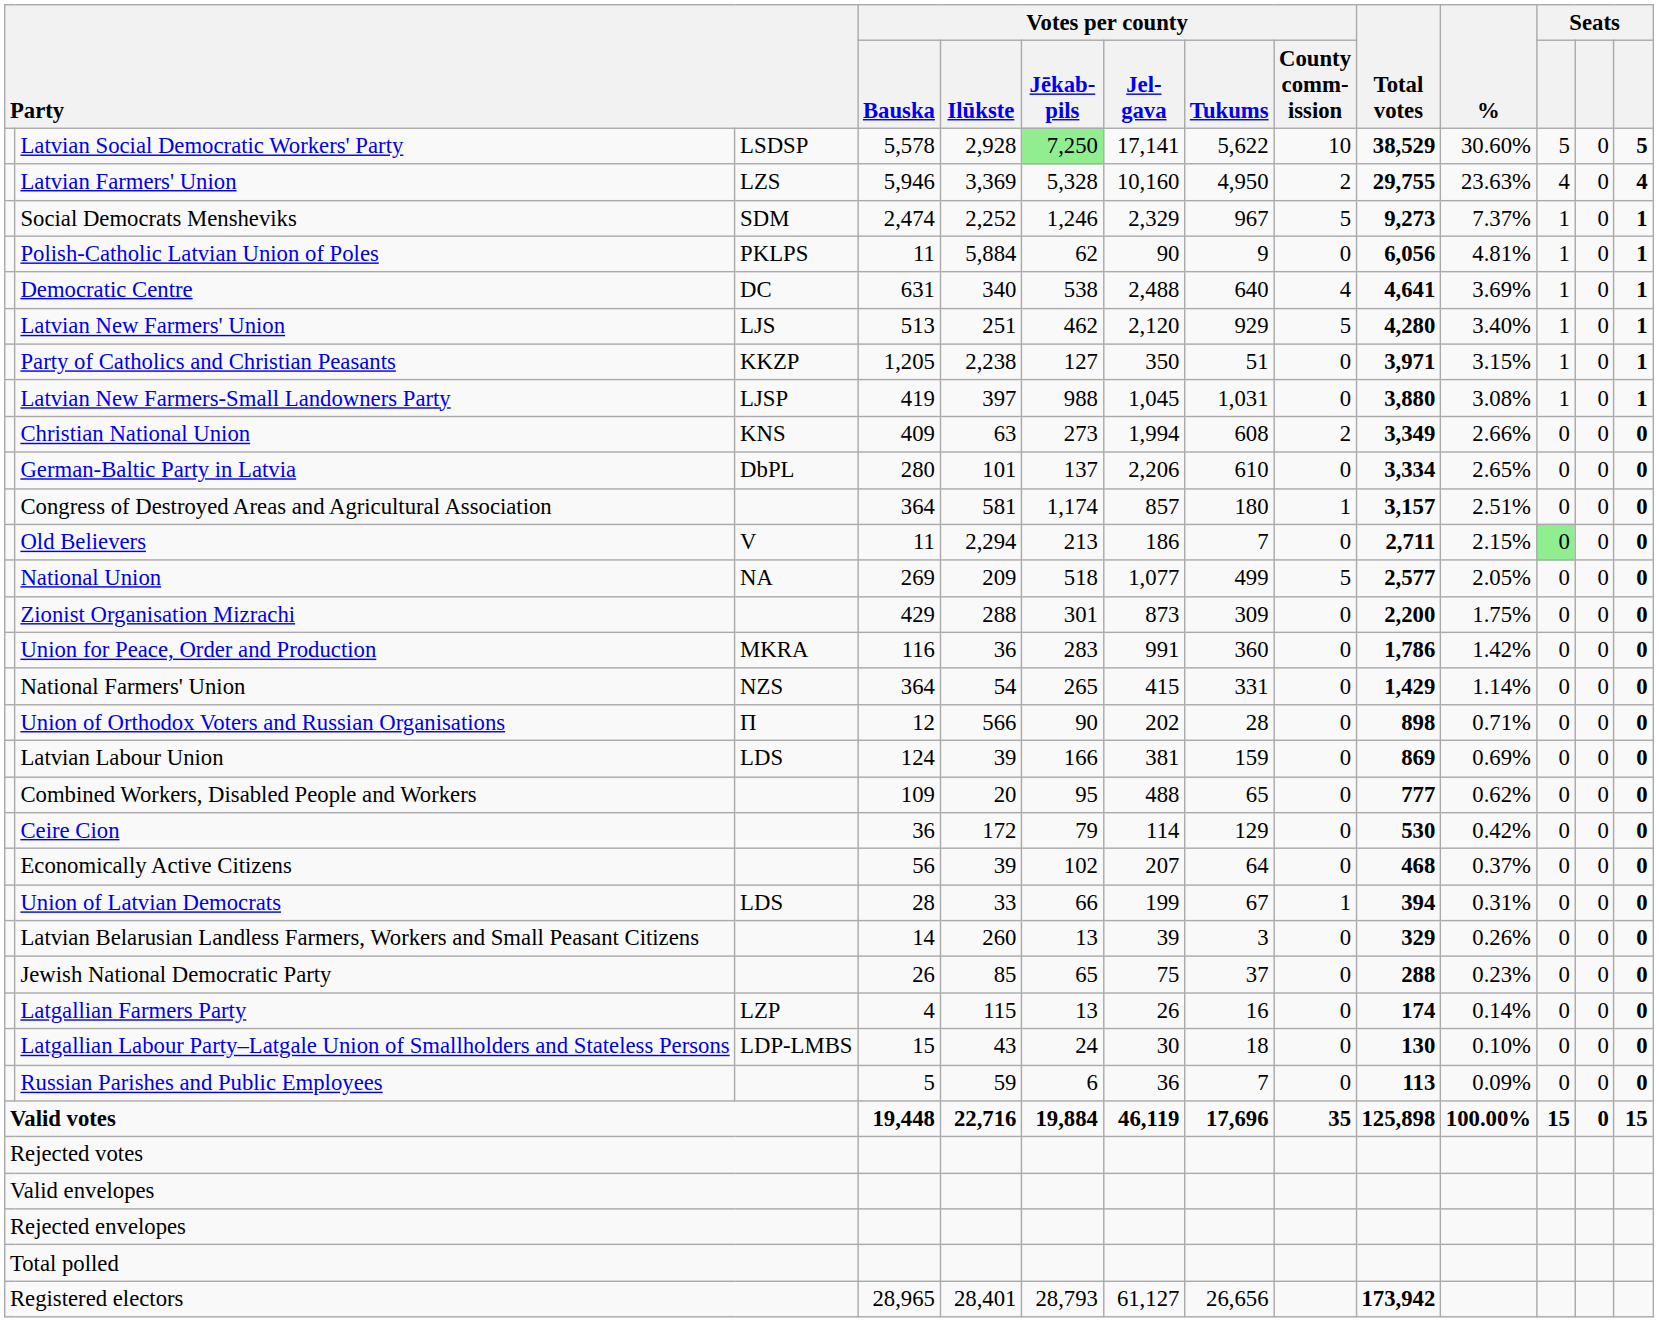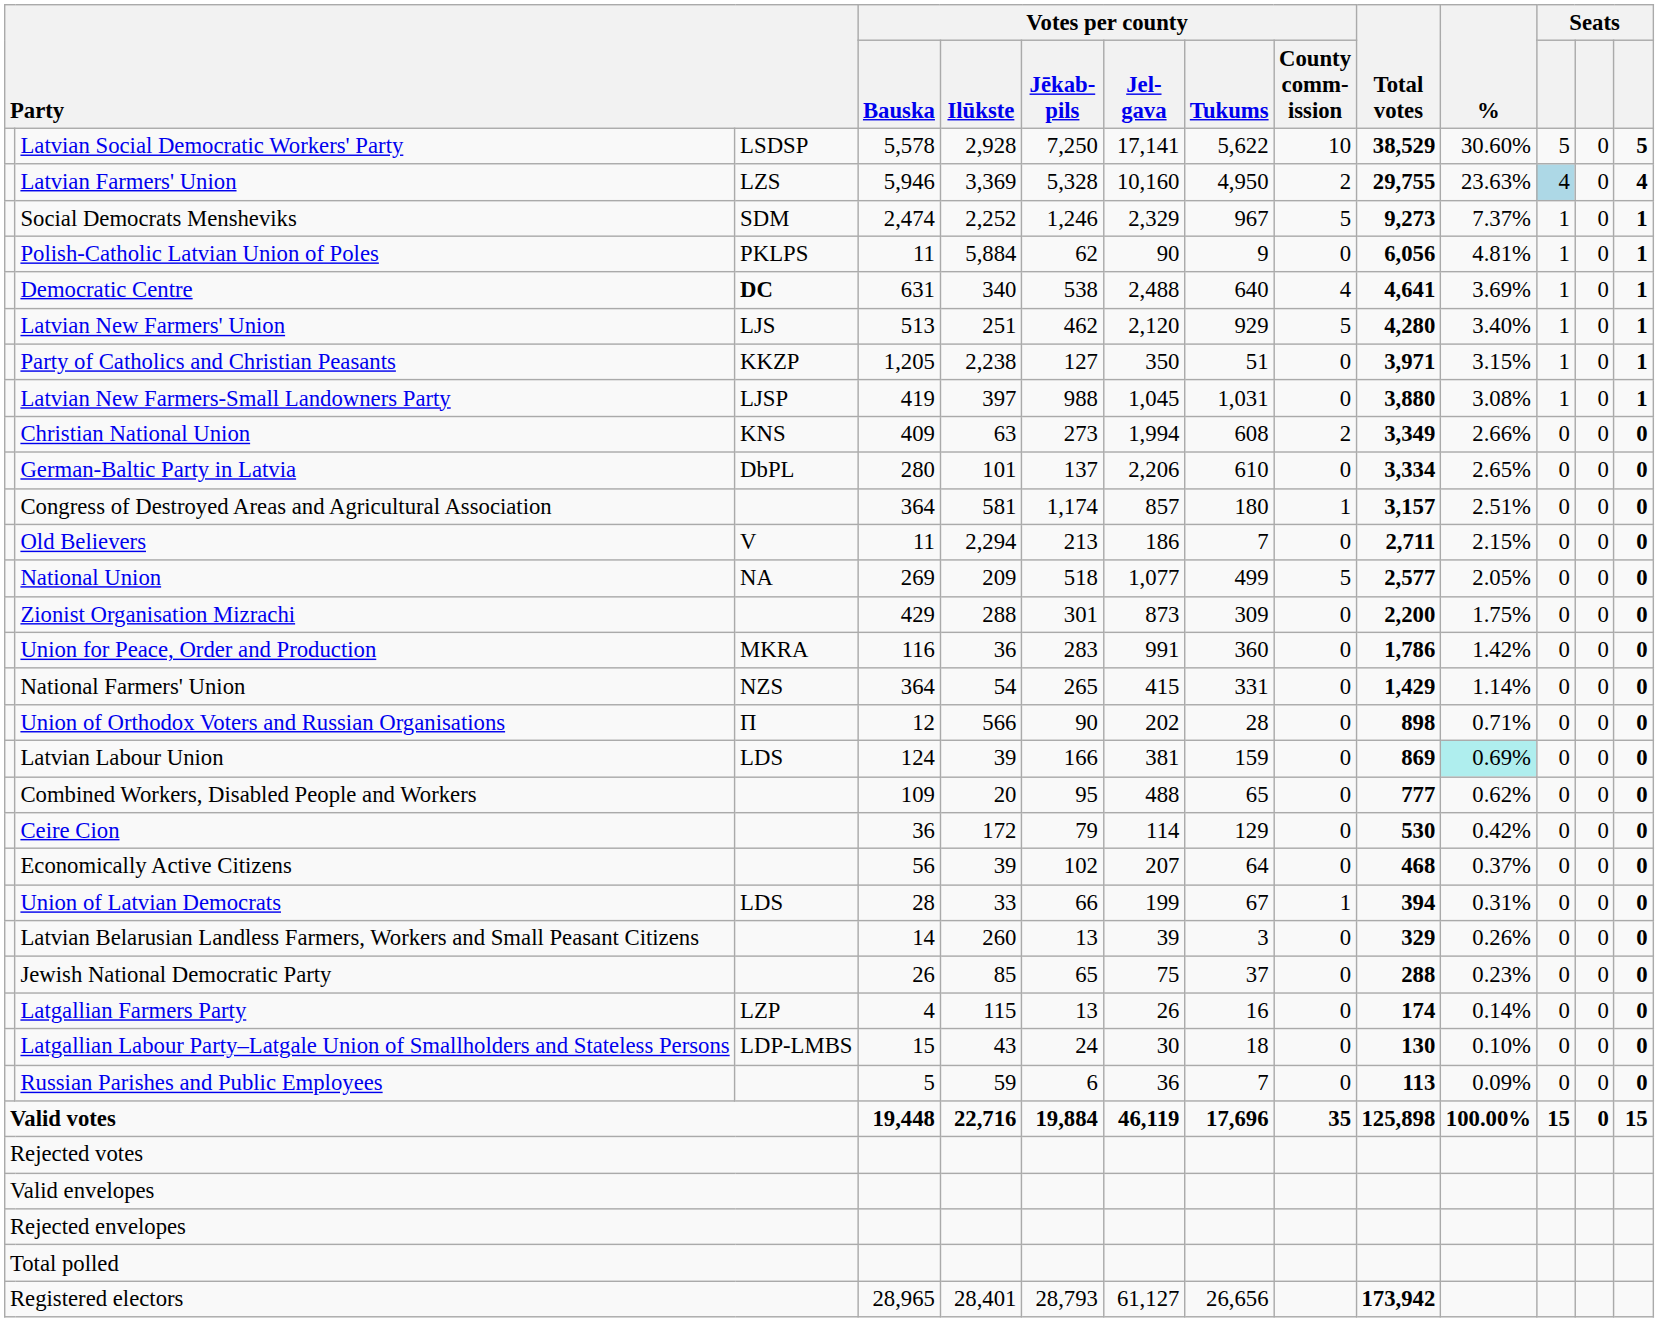(1072, 145) lightgreen background -> (1072, 145) no background
(1564, 181) no background -> (1564, 181) lightblue background
(756, 289) normal -> (757, 289) bold
(1564, 542) lightgreen background -> (1564, 542) no background
(1502, 758) no background -> (1502, 758) paleturquoise background
